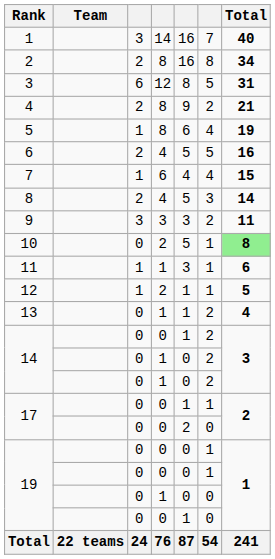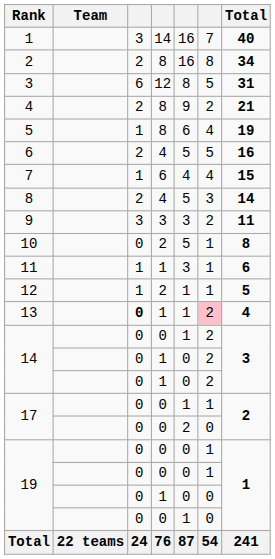(246, 245) lightgreen background -> (246, 245) no background
(139, 313) normal -> (139, 313) bold
(210, 313) no background -> (210, 313) pink background
